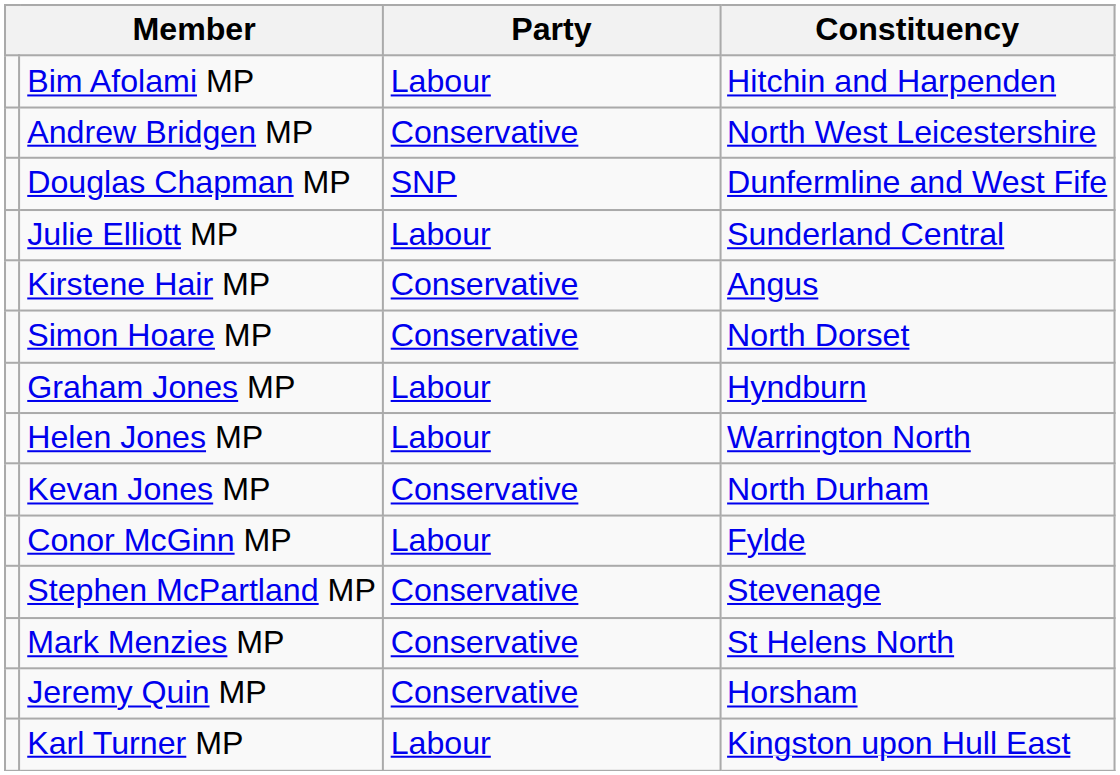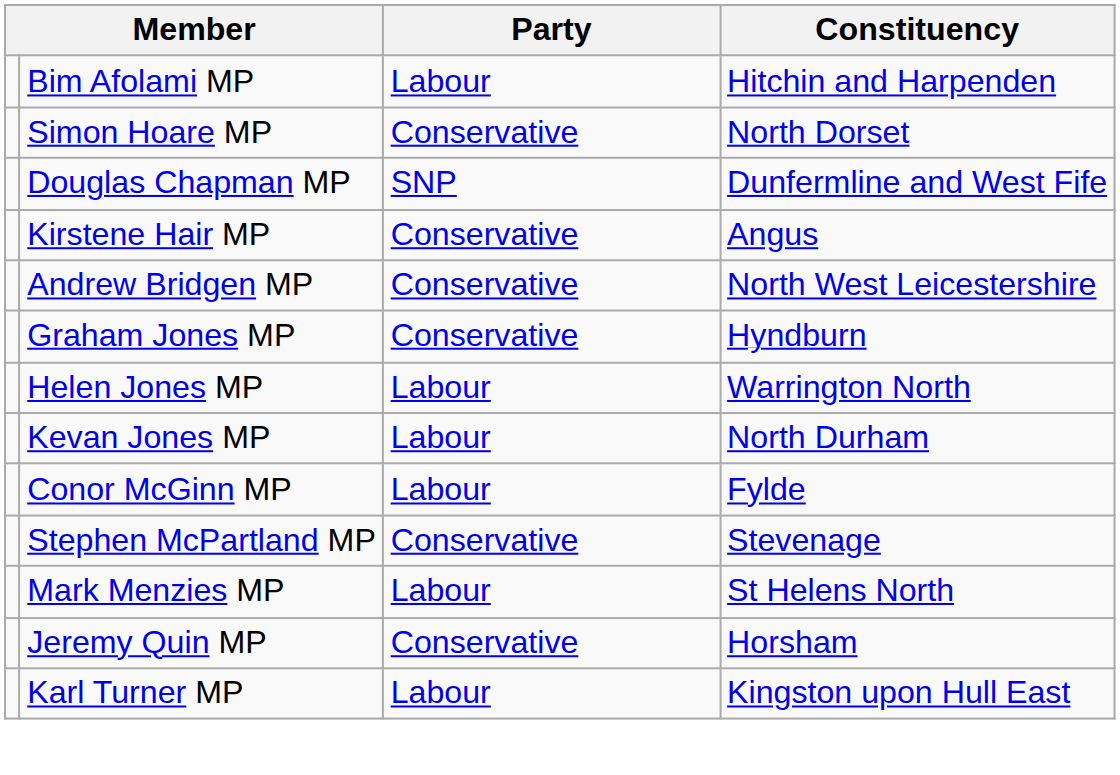rows swapped: (170, 132) <-> (150, 336)
- row: (133, 234)
(441, 387) Labour -> (485, 336) Conservative
(485, 489) Conservative -> (441, 438) Labour
(485, 642) Conservative -> (441, 591) Labour
